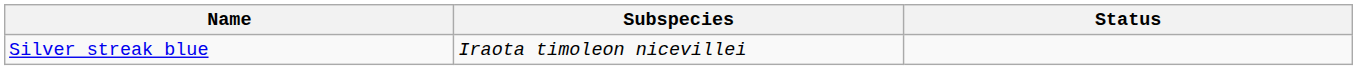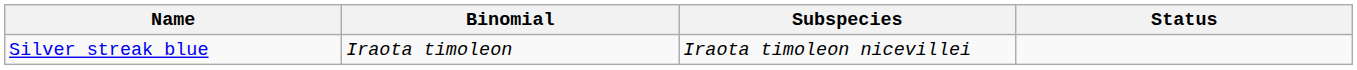+ column: (510, 20)
